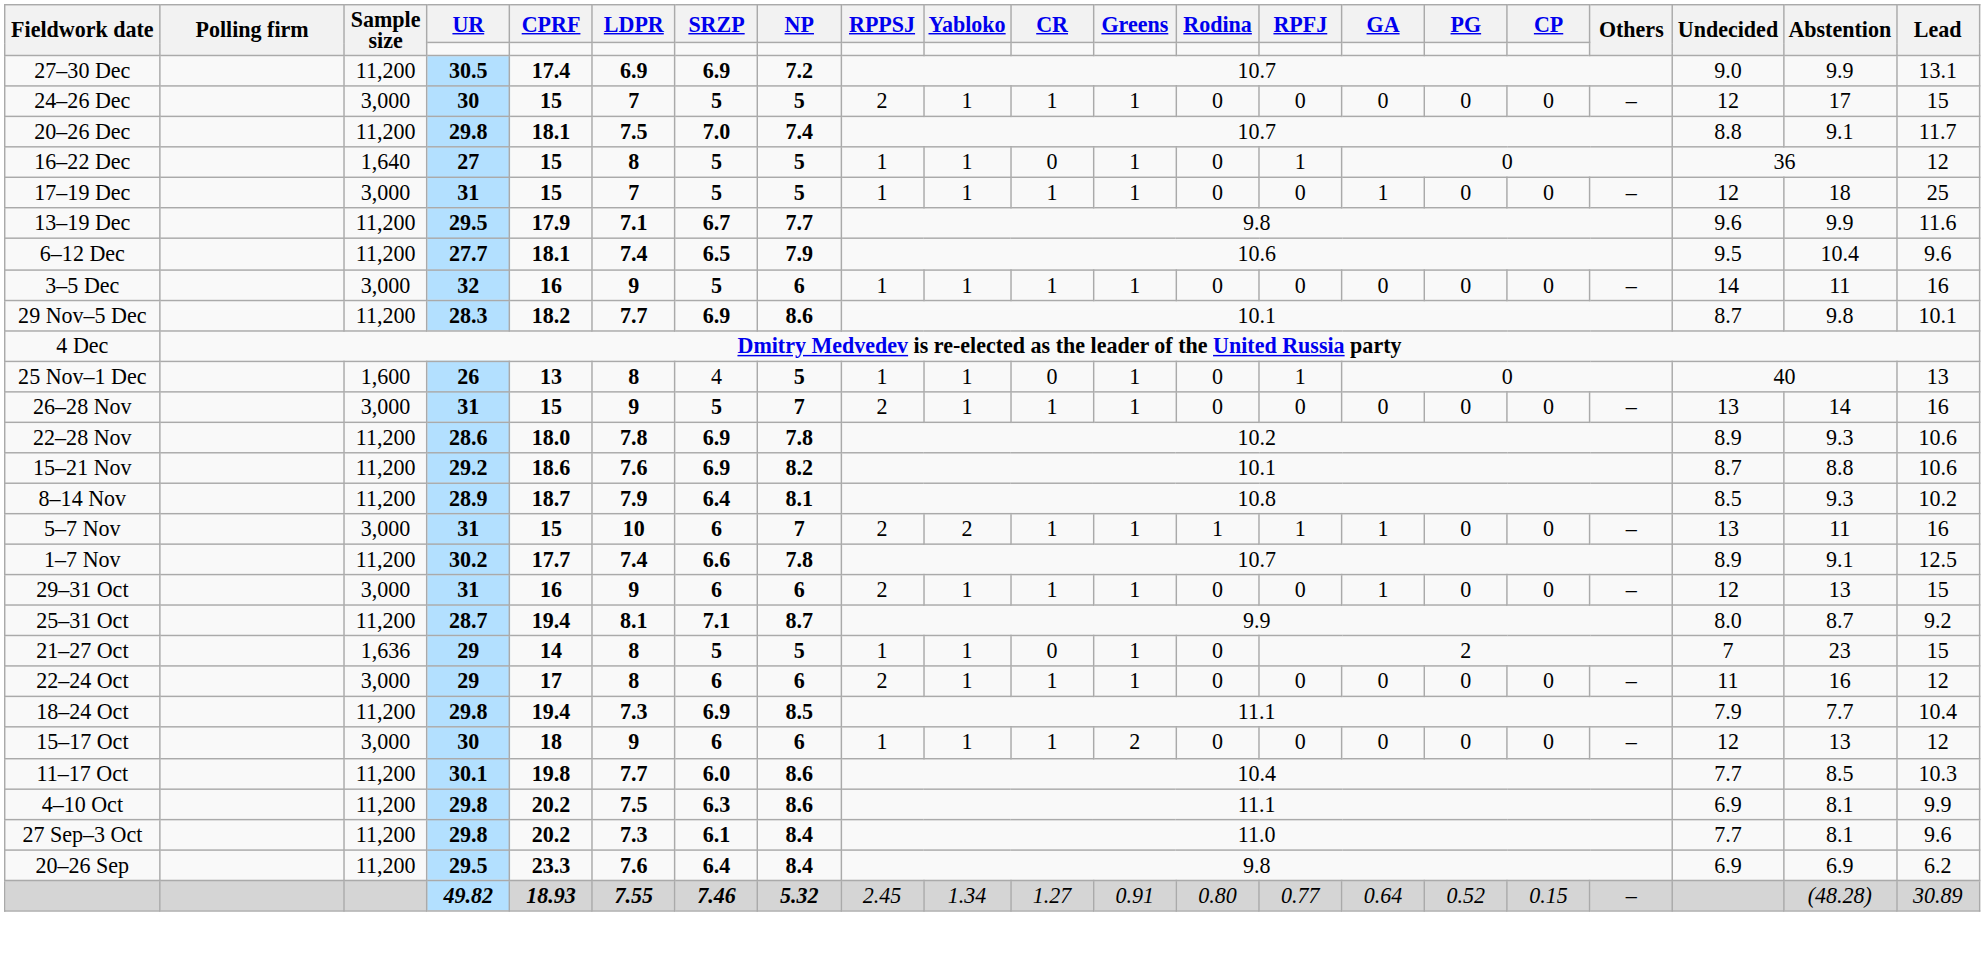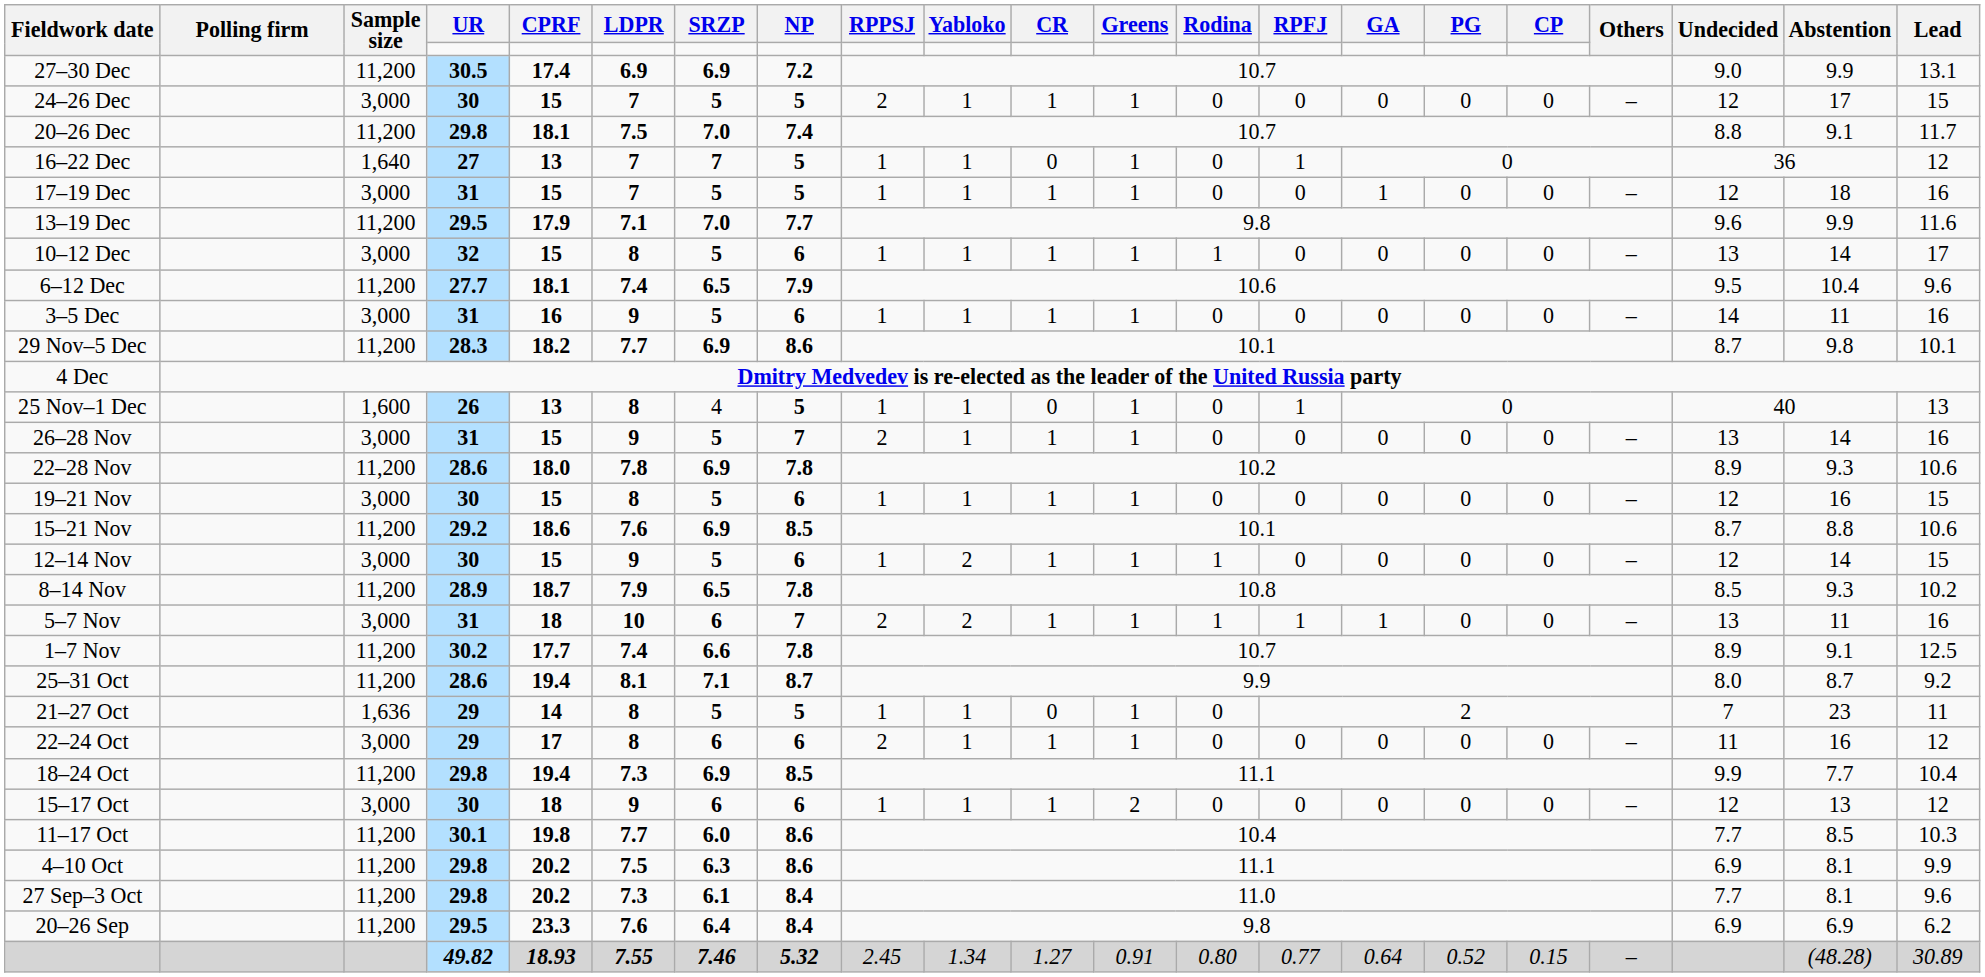(551, 162) 15 -> (551, 162) 13
(634, 162) 8 -> (634, 162) 7
(717, 162) 5 -> (717, 162) 7
(1938, 192) 25 -> (1938, 192) 16
(717, 223) 6.7 -> (717, 223) 7.0
+ row: (82, 254)
(468, 284) 32 -> (468, 315) 31
+ row: (82, 498)
(799, 467) 8.2 -> (799, 528) 8.5
+ row: (82, 559)
(717, 498) 6.4 -> (717, 589) 6.5
(799, 498) 8.1 -> (799, 589) 7.8
(551, 528) 15 -> (551, 620) 18
- row: (82, 589)
(468, 620) 28.7 -> (468, 681) 28.6
(1938, 651) 15 -> (1938, 712) 11
(1728, 712) 7.9 -> (1728, 773) 9.9
